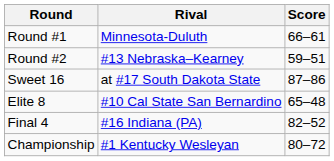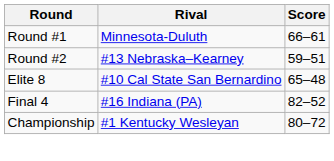- row: (36, 79)
